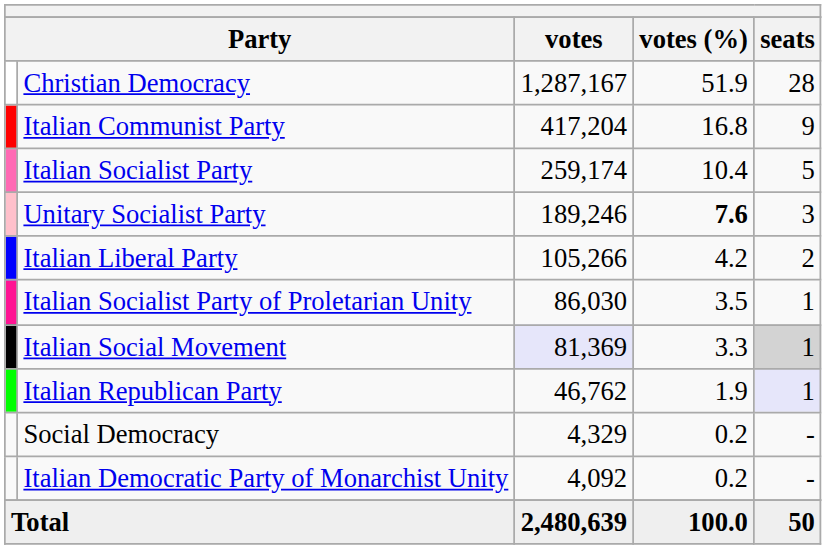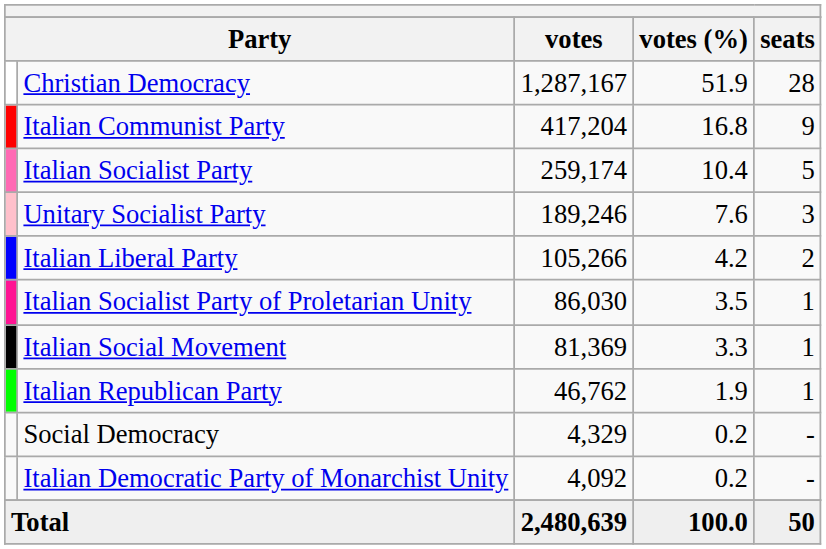(731, 214) bold -> (731, 214) normal
(590, 345) lavender background -> (590, 345) no background
(808, 345) lightgrey background -> (808, 345) no background
(808, 389) lavender background -> (808, 389) no background
